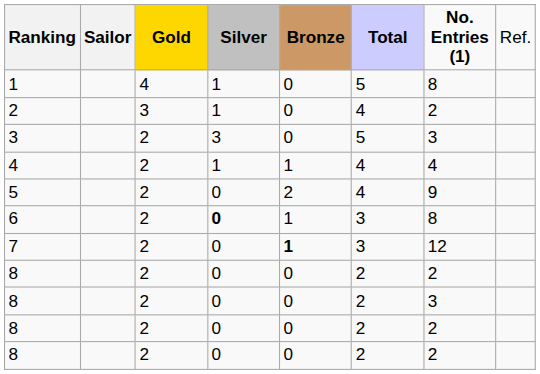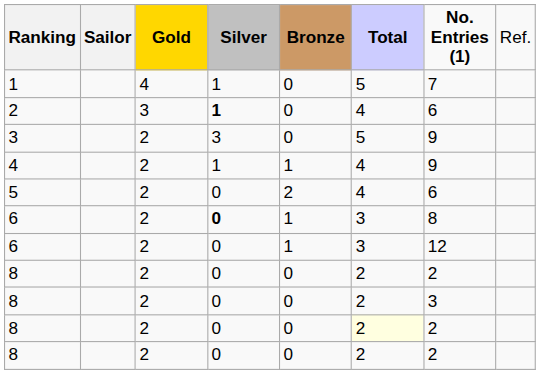(433, 83) 8 -> (433, 83) 7
(216, 110) normal -> (216, 110) bold
(433, 110) 2 -> (433, 110) 6
(433, 138) 3 -> (433, 138) 9
(433, 165) 4 -> (433, 165) 9
(433, 192) 9 -> (433, 192) 6
(13, 246) 7 -> (13, 246) 6
(288, 246) bold -> (288, 246) normal
(360, 328) no background -> (360, 328) lightyellow background
